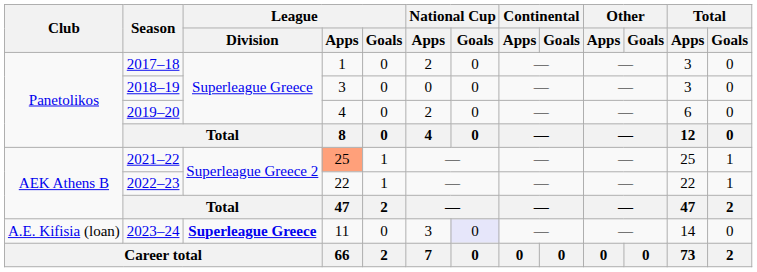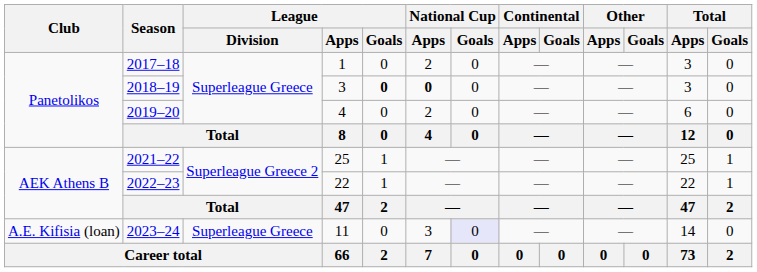(384, 87) normal -> (384, 87) bold
(428, 87) normal -> (428, 87) bold
(342, 159) lightsalmon background -> (342, 159) no background
(252, 231) bold -> (252, 231) normal
